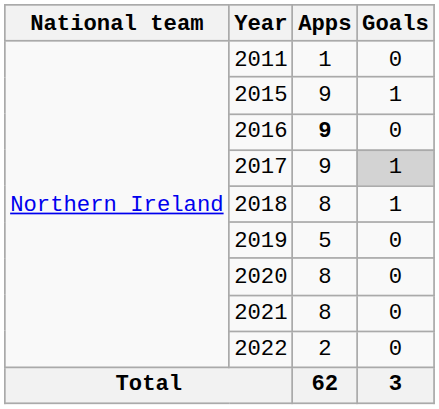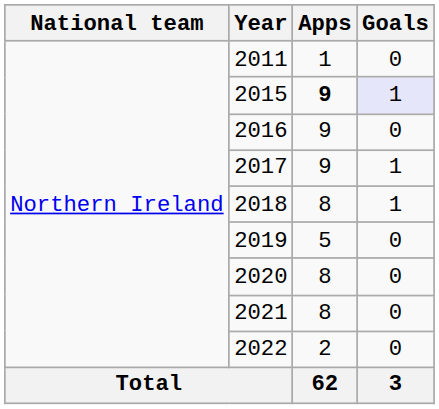(325, 95) normal -> (325, 95) bold
(395, 95) no background -> (395, 95) lavender background
(325, 132) bold -> (325, 132) normal
(395, 168) lightgrey background -> (395, 168) no background
